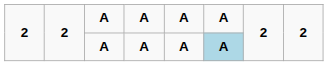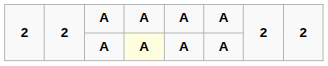(144, 46) no background -> (144, 46) lightyellow background
(224, 46) lightblue background -> (224, 46) no background
